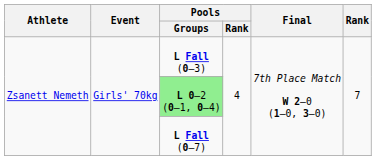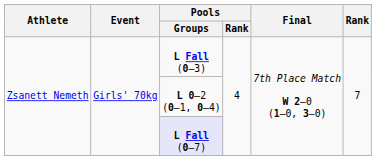(191, 102) lightgreen background -> (191, 102) no background
(191, 141) no background -> (191, 141) lavender background
